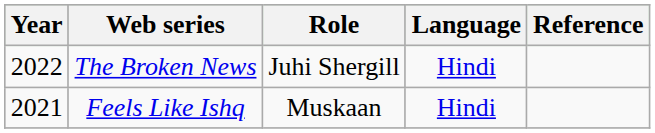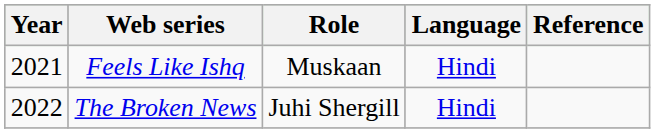rows swapped: (166, 107) <-> (166, 66)
